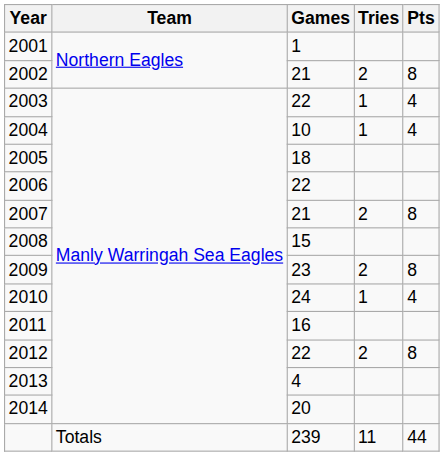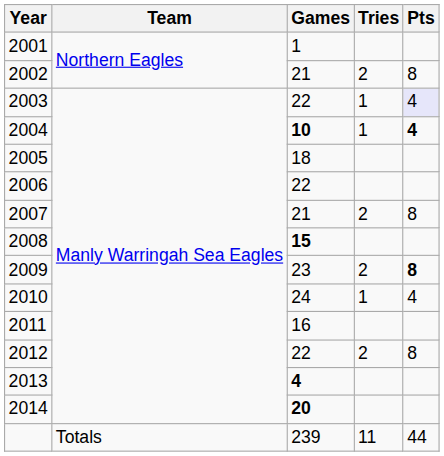(412, 102) no background -> (412, 102) lavender background
(301, 130) normal -> (301, 130) bold
(412, 130) normal -> (412, 130) bold
(301, 241) normal -> (301, 241) bold
(412, 269) normal -> (412, 269) bold
(296, 381) normal -> (296, 381) bold
(301, 409) normal -> (301, 409) bold
